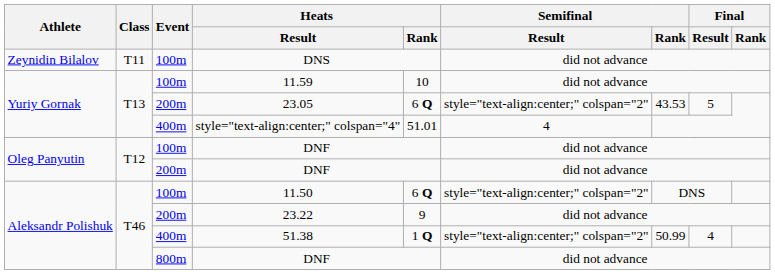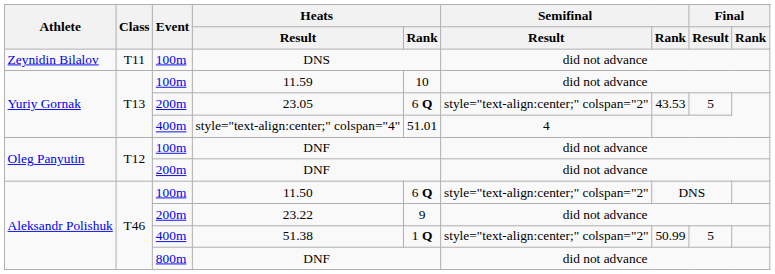(711, 236) 4 -> (711, 236) 5
